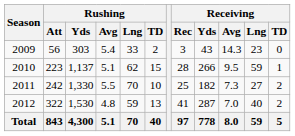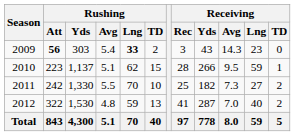(54, 49) normal -> (54, 49) bold
(132, 49) normal -> (132, 49) bold
